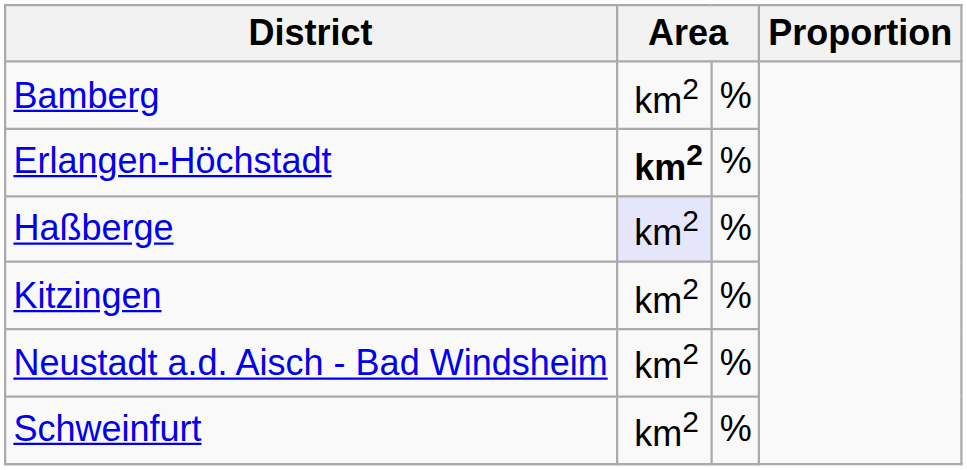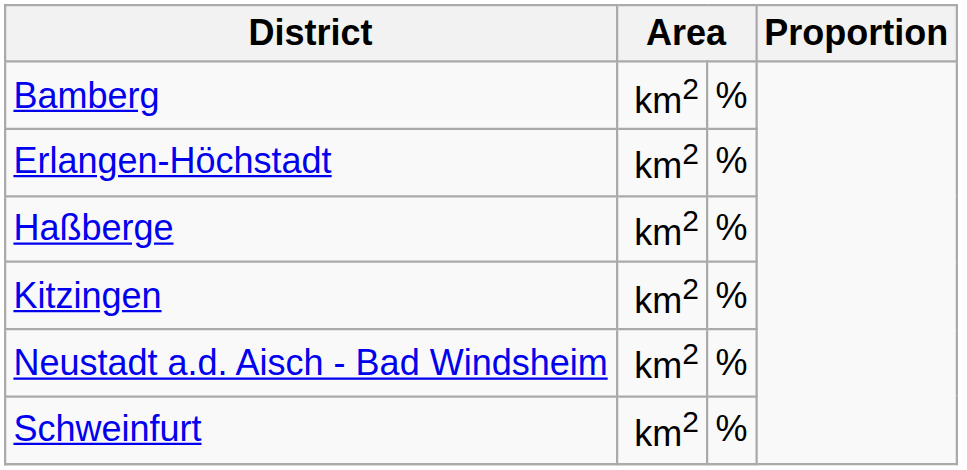(664, 161) bold -> (662, 161) normal
(662, 228) lavender background -> (662, 228) no background
